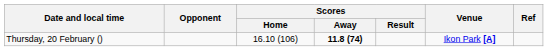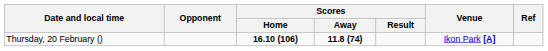(275, 39) normal -> (275, 39) bold
